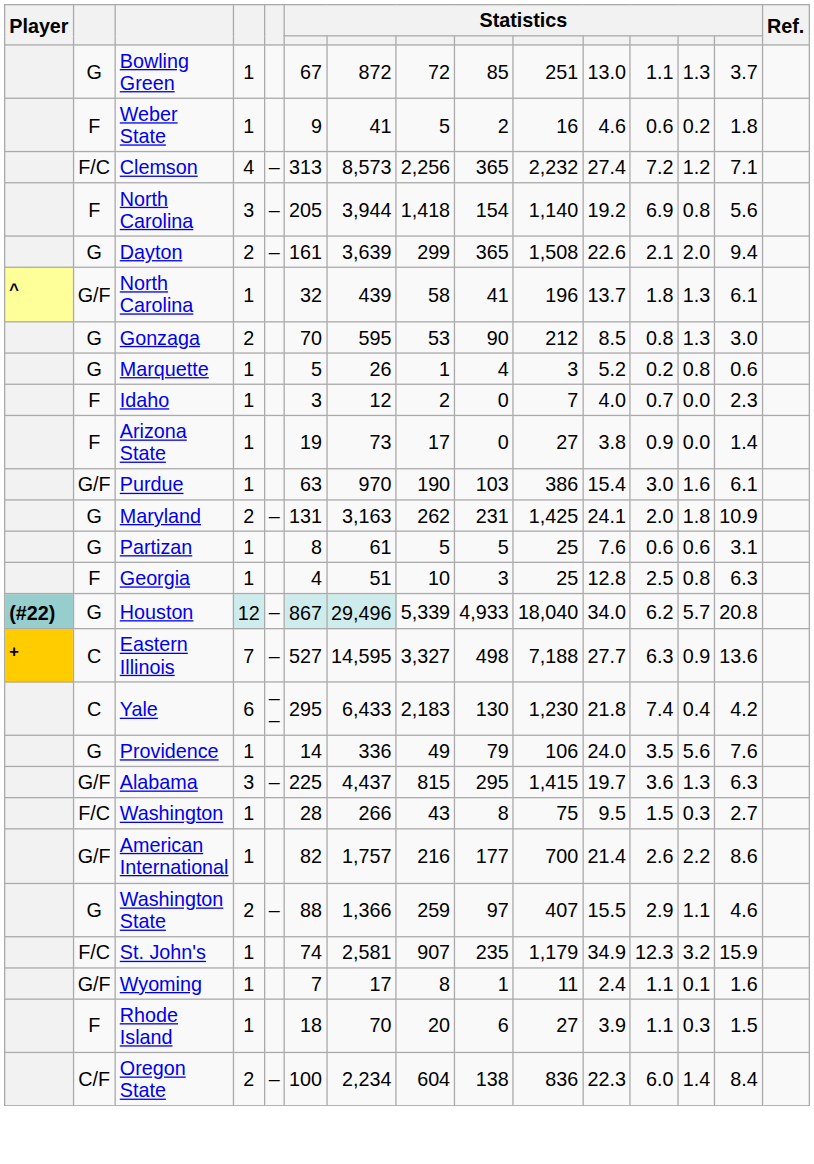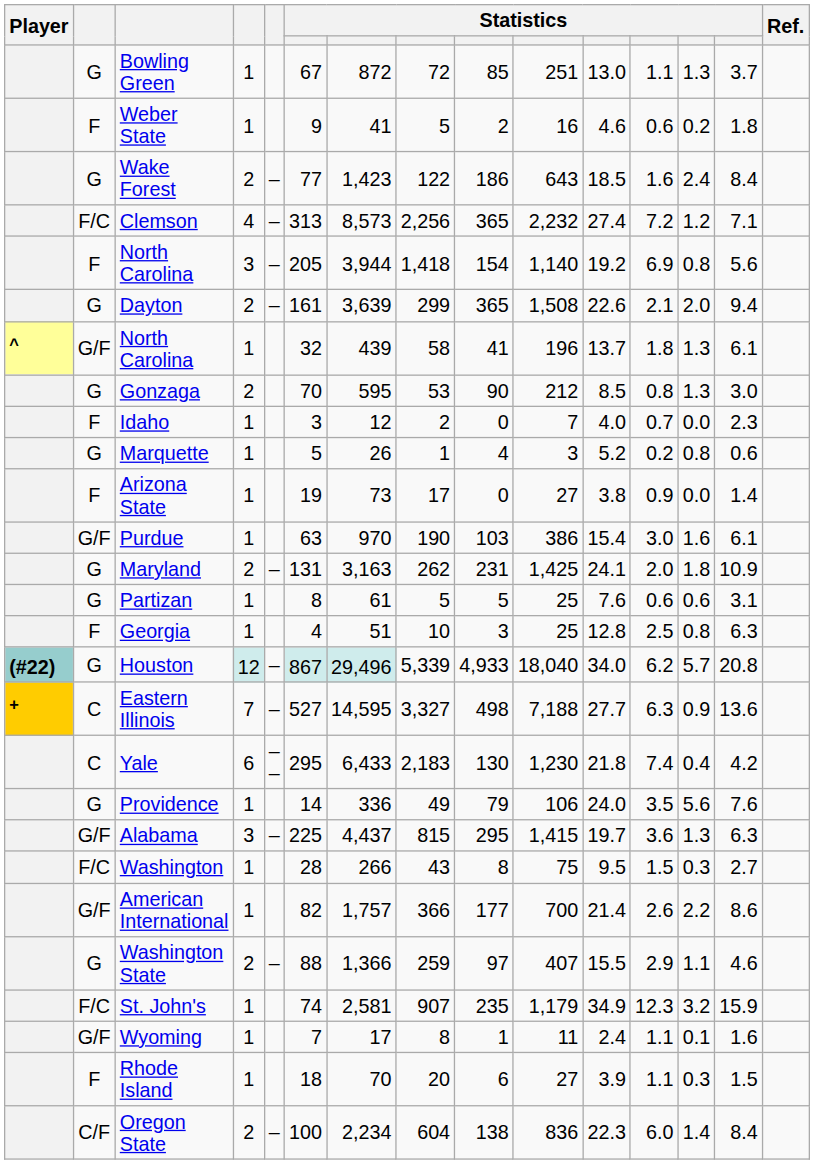+ row: (148, 179)
rows swapped: (145, 400) <-> (164, 368)
(434, 856) 216 -> (434, 910) 366
